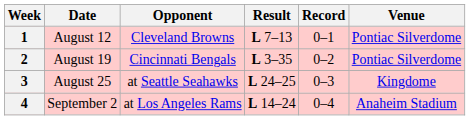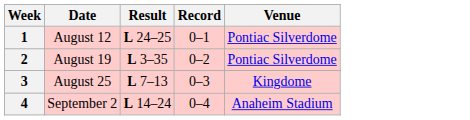- column: (183, 15)
(272, 37) L 7–13 -> (147, 37) L 24–25
(272, 81) L 24–25 -> (147, 81) L 7–13
